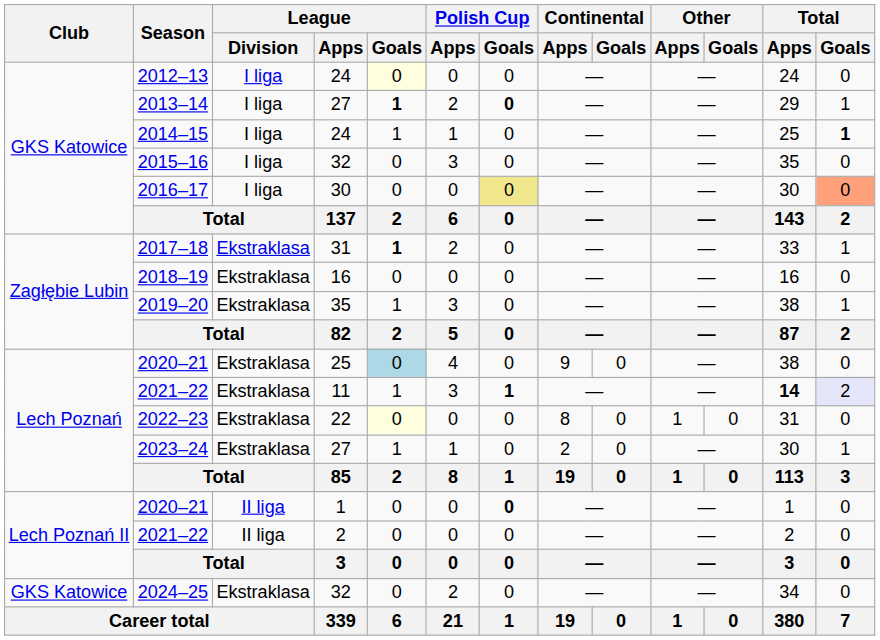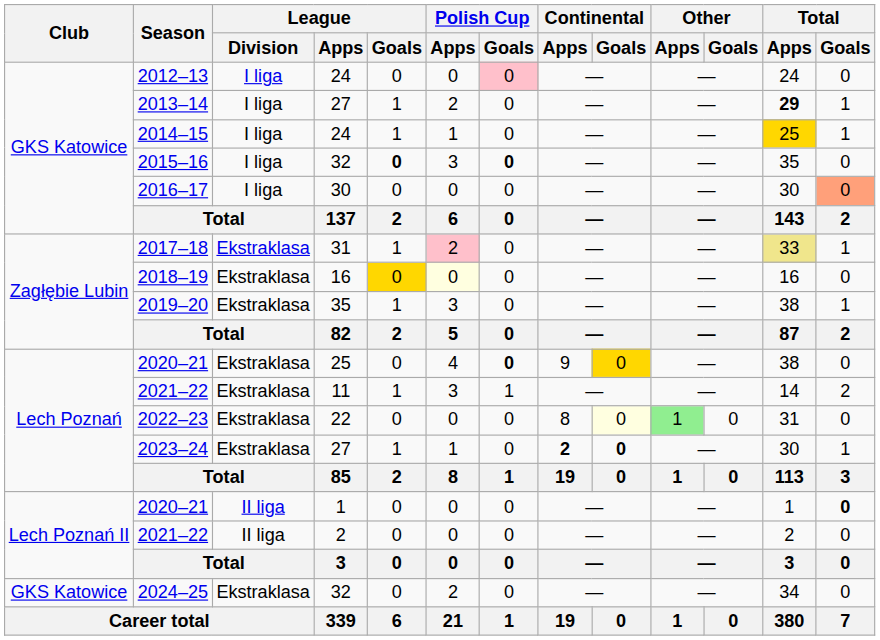(397, 76) lightyellow background -> (397, 76) no background
(509, 76) no background -> (509, 76) pink background
(397, 104) bold -> (397, 104) normal
(509, 104) bold -> (509, 104) normal
(789, 104) normal -> (789, 104) bold
(789, 133) no background -> (789, 133) gold background
(845, 133) bold -> (845, 133) normal
(397, 162) normal -> (397, 162) bold
(509, 162) normal -> (509, 162) bold
(509, 190) khaki background -> (509, 190) no background
(397, 248) bold -> (397, 248) normal
(453, 248) no background -> (453, 248) pink background
(789, 248) no background -> (789, 248) khaki background
(397, 276) no background -> (397, 276) gold background
(453, 276) no background -> (453, 276) lightyellow background
(397, 362) lightblue background -> (397, 362) no background
(509, 362) normal -> (509, 362) bold
(621, 362) no background -> (621, 362) gold background
(509, 391) bold -> (509, 391) normal
(789, 391) bold -> (789, 391) normal
(845, 391) lavender background -> (845, 391) no background
(397, 420) lightyellow background -> (397, 420) no background
(621, 420) no background -> (621, 420) lightyellow background
(677, 420) no background -> (677, 420) lightgreen background
(565, 448) normal -> (565, 448) bold
(621, 448) normal -> (621, 448) bold
(509, 506) bold -> (509, 506) normal
(845, 506) normal -> (845, 506) bold
